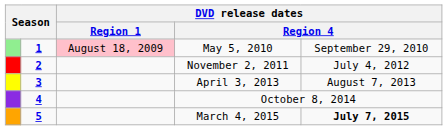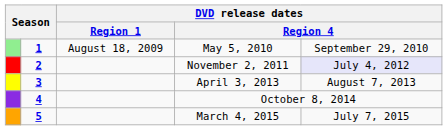(116, 48) pink background -> (116, 48) no background
(371, 65) no background -> (371, 65) lavender background
(371, 116) bold -> (371, 116) normal
